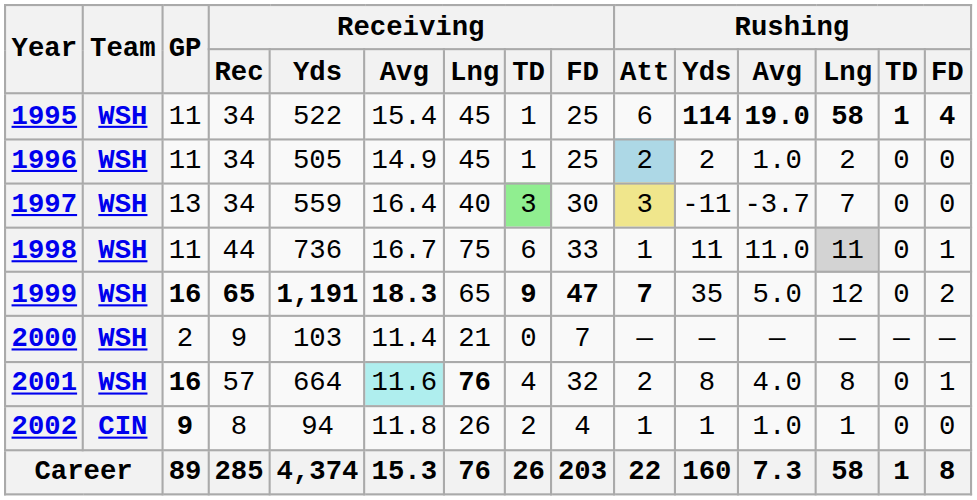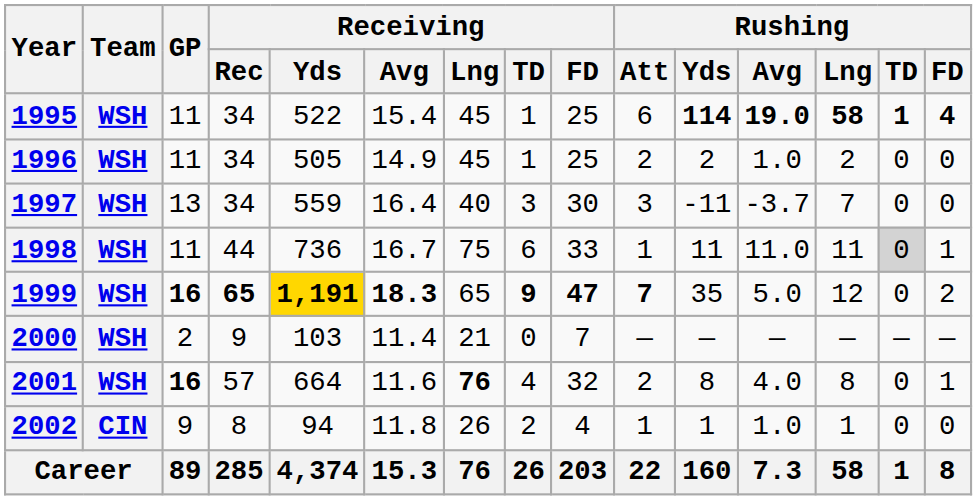(645, 161) lightblue background -> (645, 161) no background
(529, 205) lightgreen background -> (529, 205) no background
(645, 205) khaki background -> (645, 205) no background
(848, 250) lightgrey background -> (848, 250) no background
(901, 250) no background -> (901, 250) lightgrey background
(318, 294) no background -> (318, 294) gold background
(404, 383) paleturquoise background -> (404, 383) no background
(185, 428) bold -> (185, 428) normal
